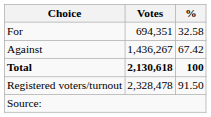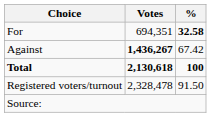(191, 31) normal -> (191, 31) bold
(150, 49) normal -> (150, 49) bold
